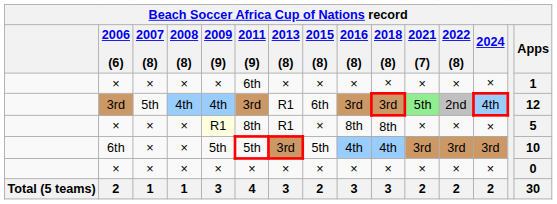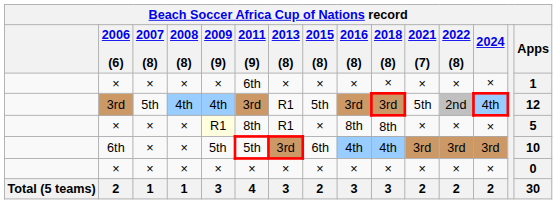(320, 105) 6th -> (320, 105) 5th
(423, 105) lightgreen background -> (423, 105) no background
(320, 148) 5th -> (320, 148) 6th
